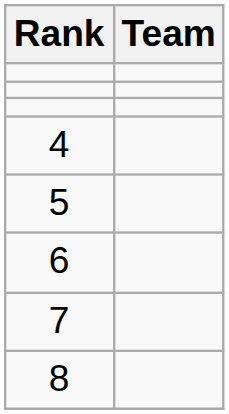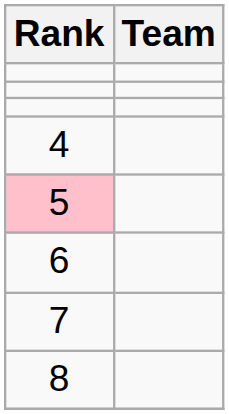(59, 203) no background -> (59, 203) pink background
